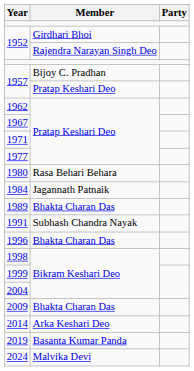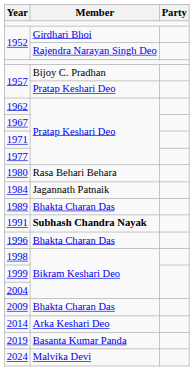(85, 223) normal -> (90, 223) bold
